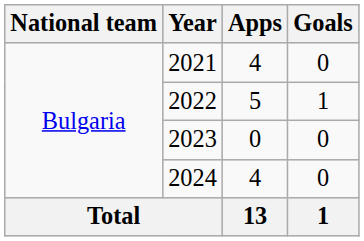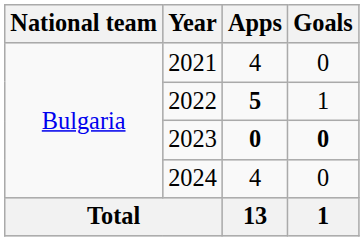(255, 100) normal -> (255, 100) bold
(255, 139) normal -> (255, 139) bold
(323, 139) normal -> (323, 139) bold
